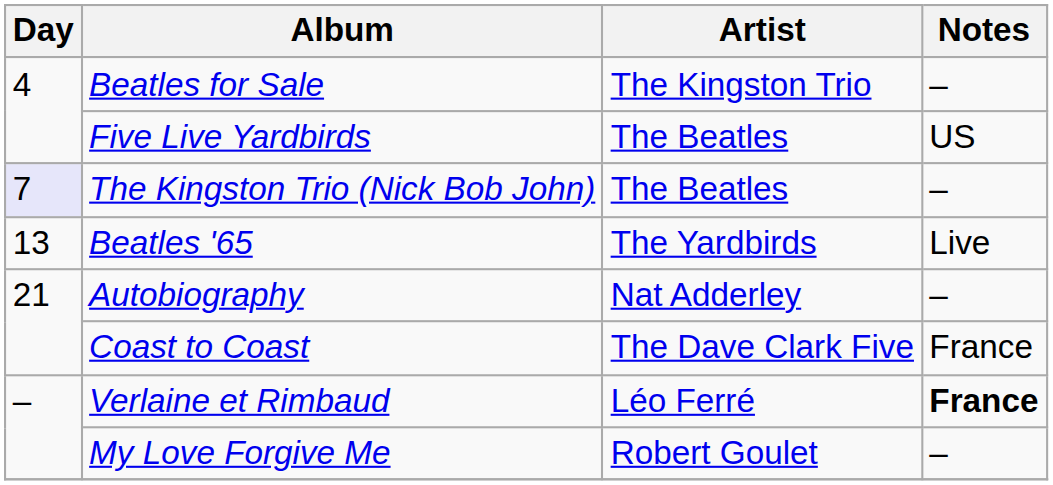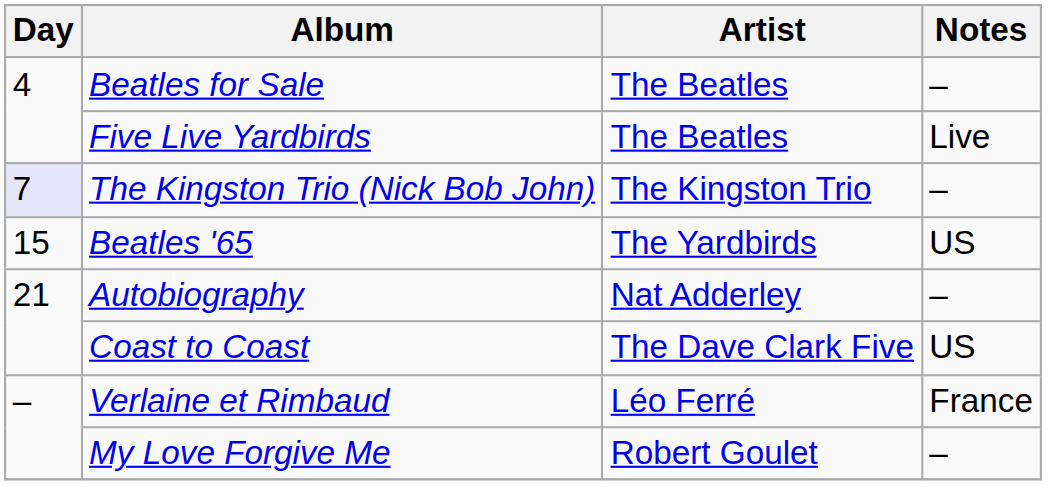(741, 83) The Kingston Trio -> (699, 83) The Beatles
(952, 136) US -> (960, 136) Live
(699, 189) The Beatles -> (741, 189) The Kingston Trio
(31, 242) 13 -> (31, 242) 15
(960, 242) Live -> (952, 242) US
(981, 347) France -> (952, 347) US
(984, 400) bold -> (981, 400) normal
